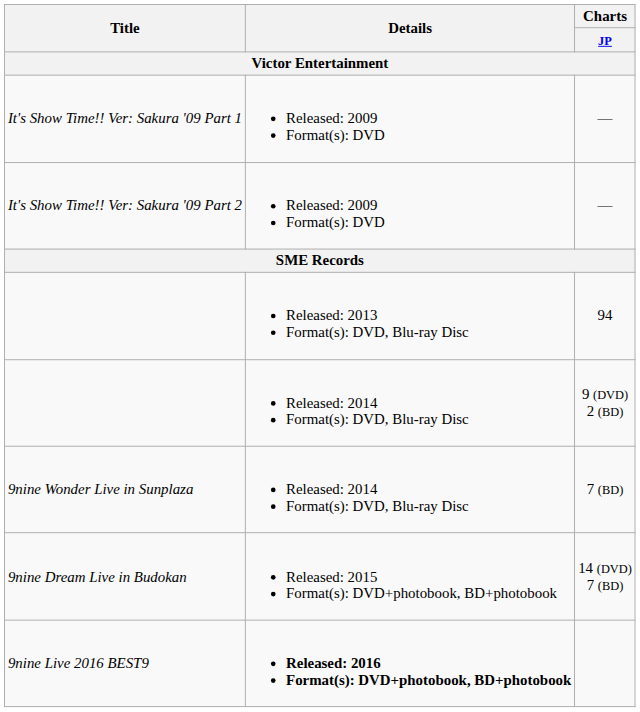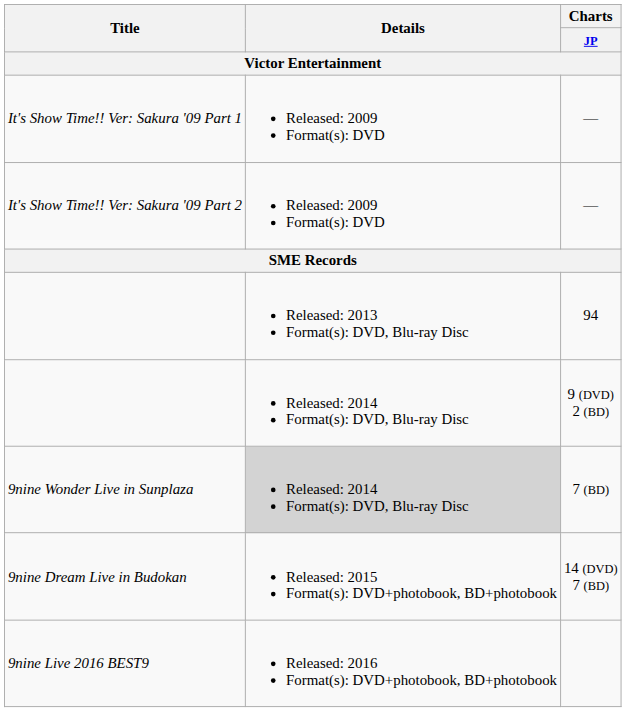(410, 498) no background -> (403, 498) lightgrey background
(410, 672) bold -> (403, 672) normal
